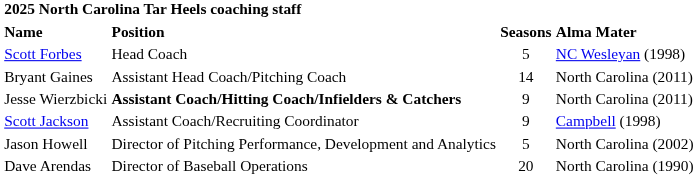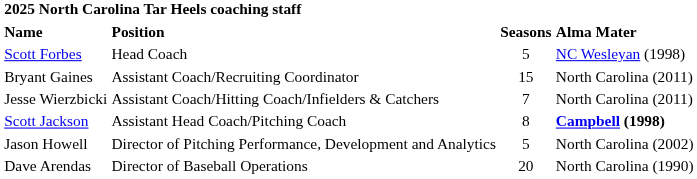(229, 76) Assistant Head Coach/Pitching Coach -> (235, 76) Assistant Coach/Recruiting Coordinator
(526, 76) 14 -> (526, 76) 15
(286, 99) bold -> (275, 99) normal
(526, 99) 9 -> (526, 99) 7
(235, 121) Assistant Coach/Recruiting Coordinator -> (229, 121) Assistant Head Coach/Pitching Coach
(526, 121) 9 -> (526, 121) 8
(608, 121) normal -> (610, 121) bold
